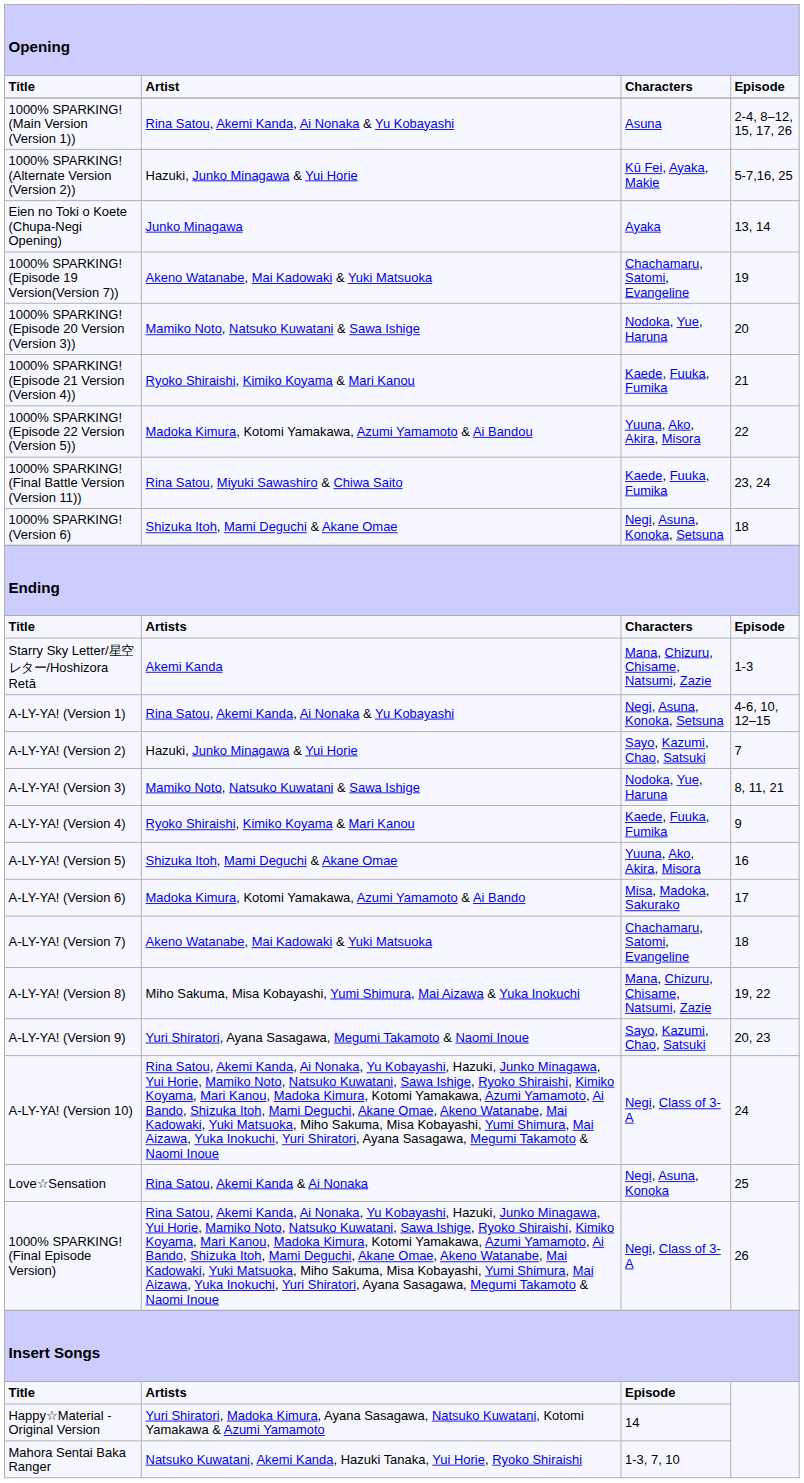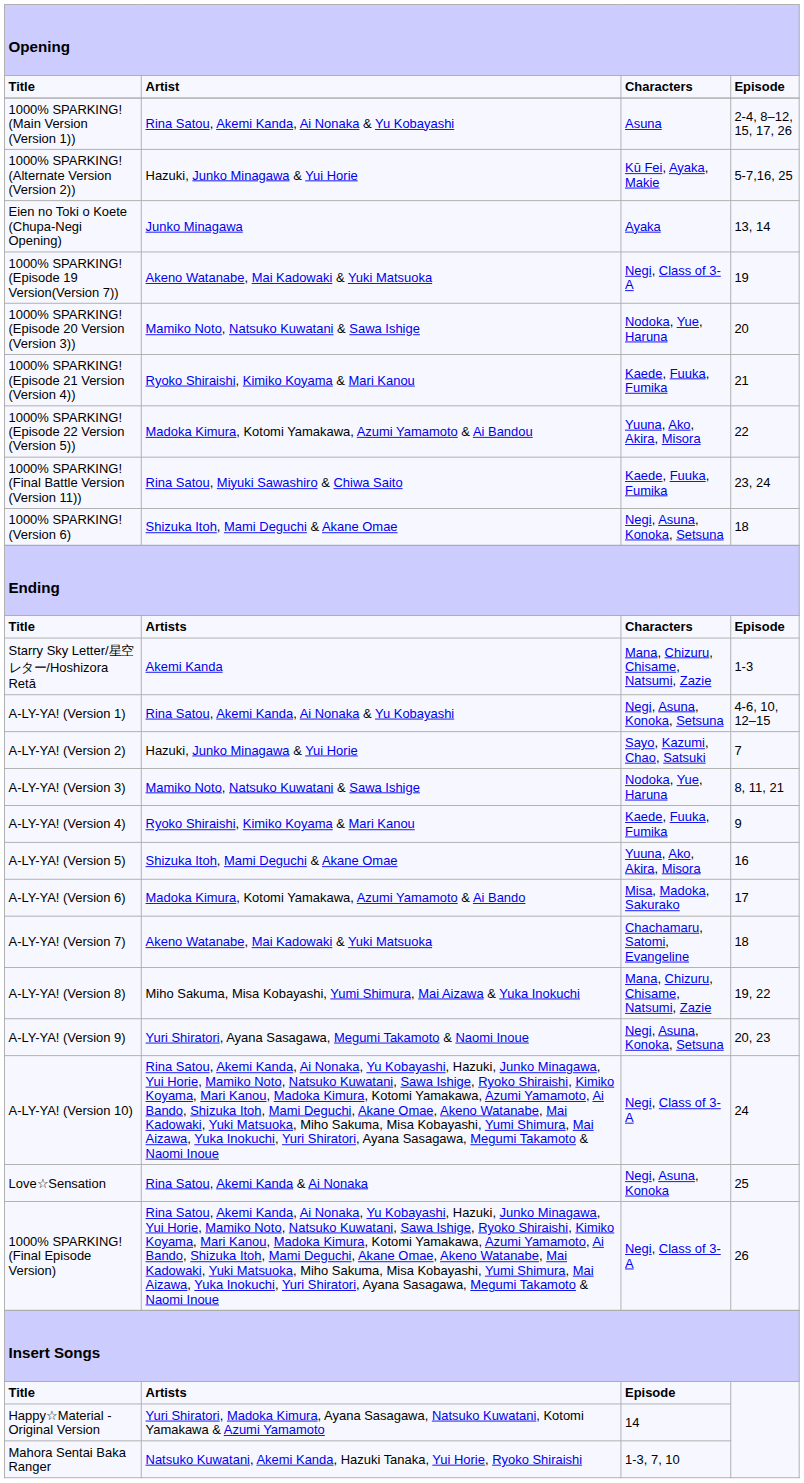(664, 278) Chachamaru, Satomi, Evangeline -> (673, 278) Negi, Class of 3-A
(667, 1038) Sayo, Kazumi, Chao, Satsuki -> (674, 1038) Negi, Asuna, Konoka, Setsuna
